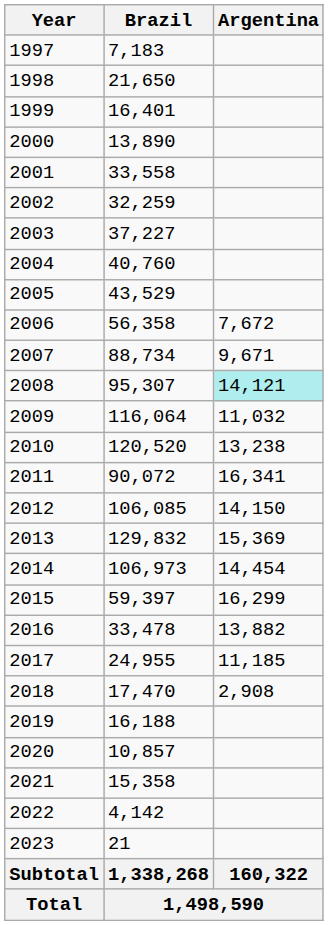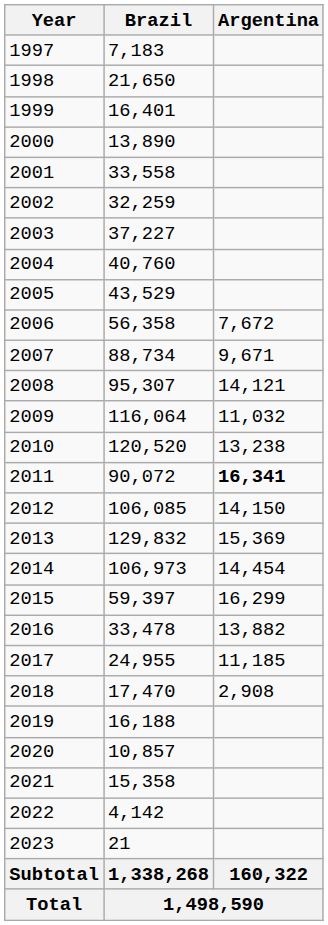(252, 386) paleturquoise background -> (252, 386) no background
(252, 478) normal -> (252, 478) bold
